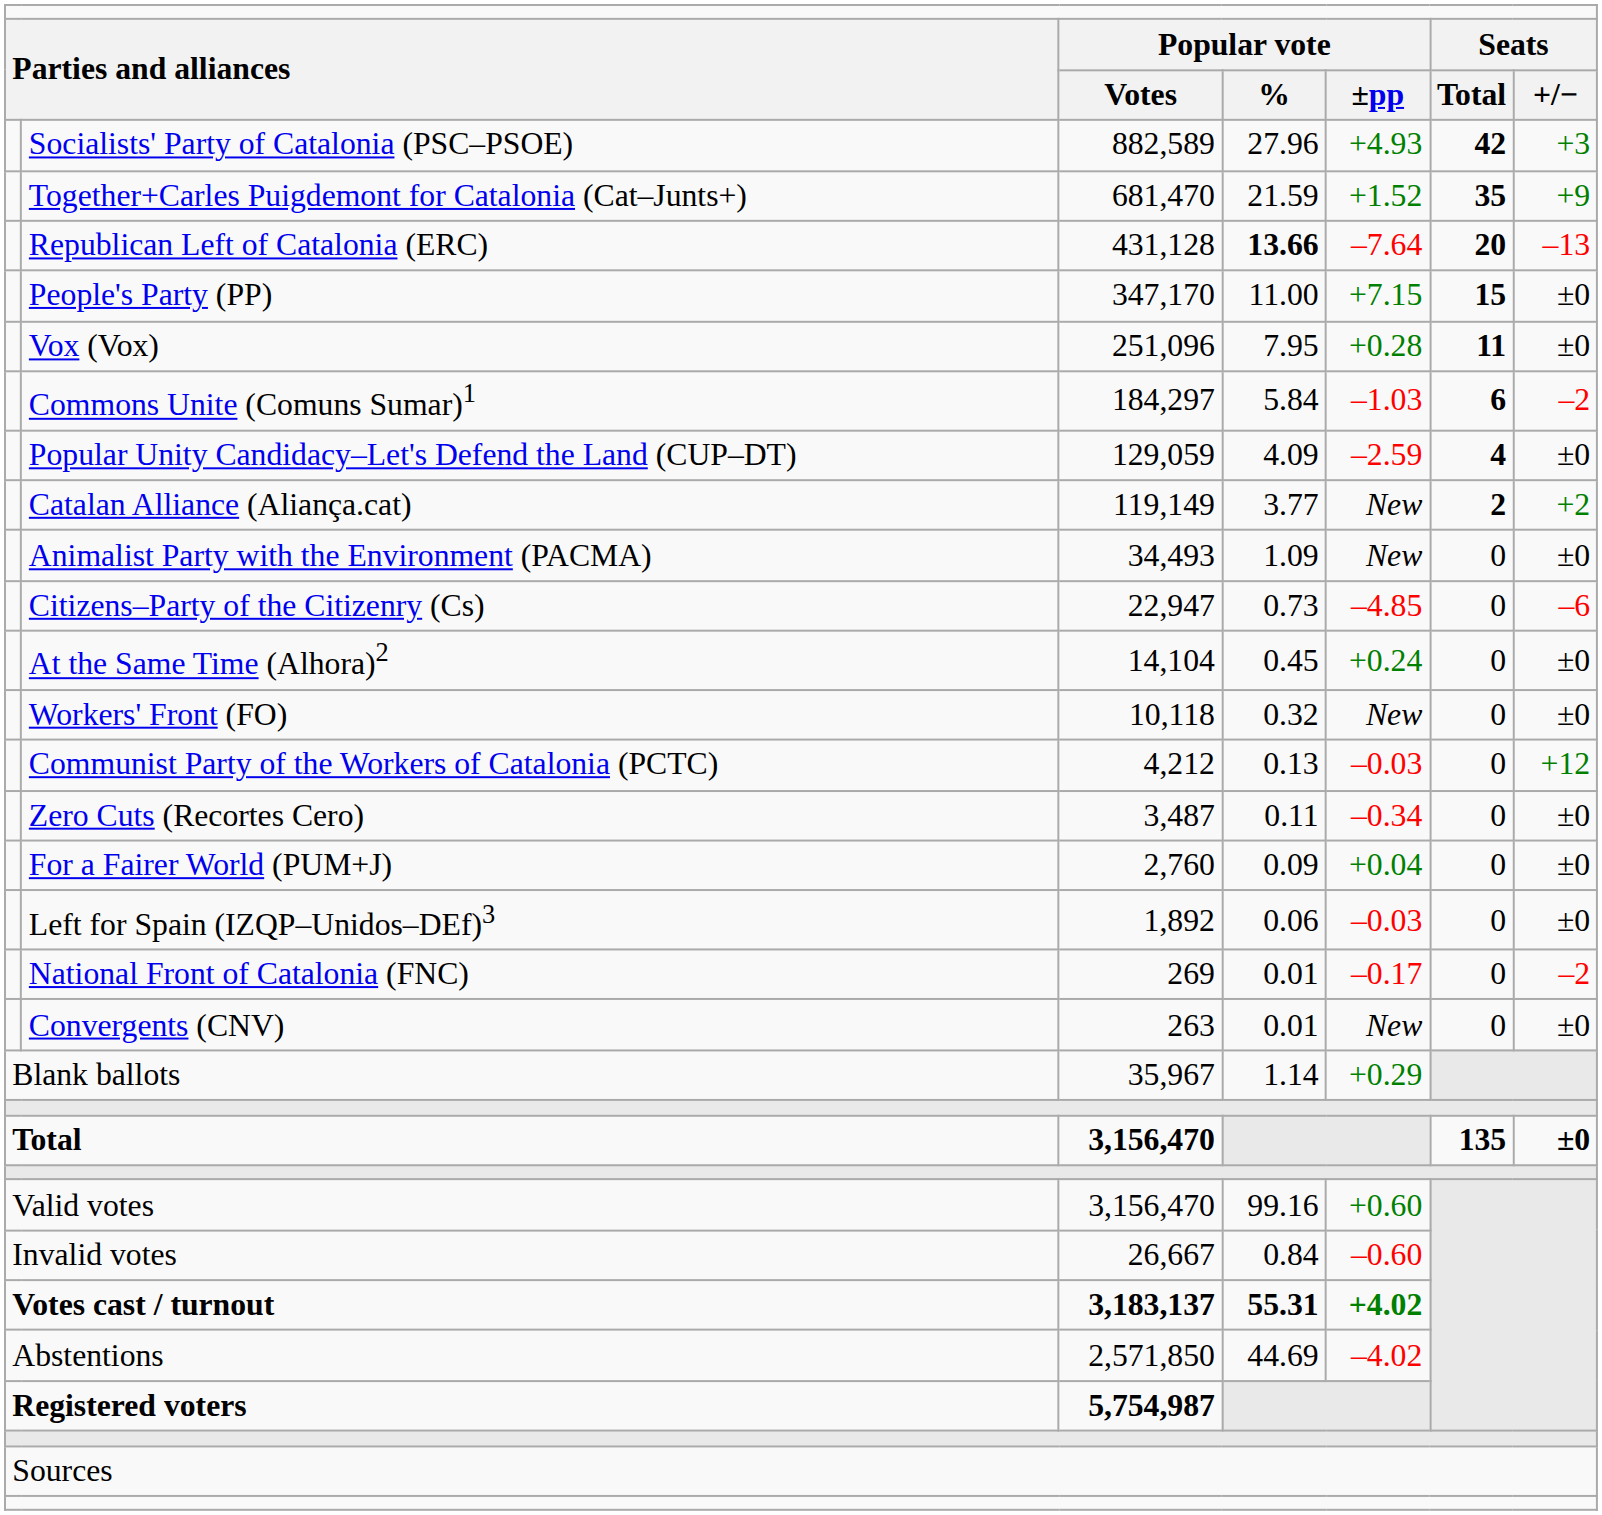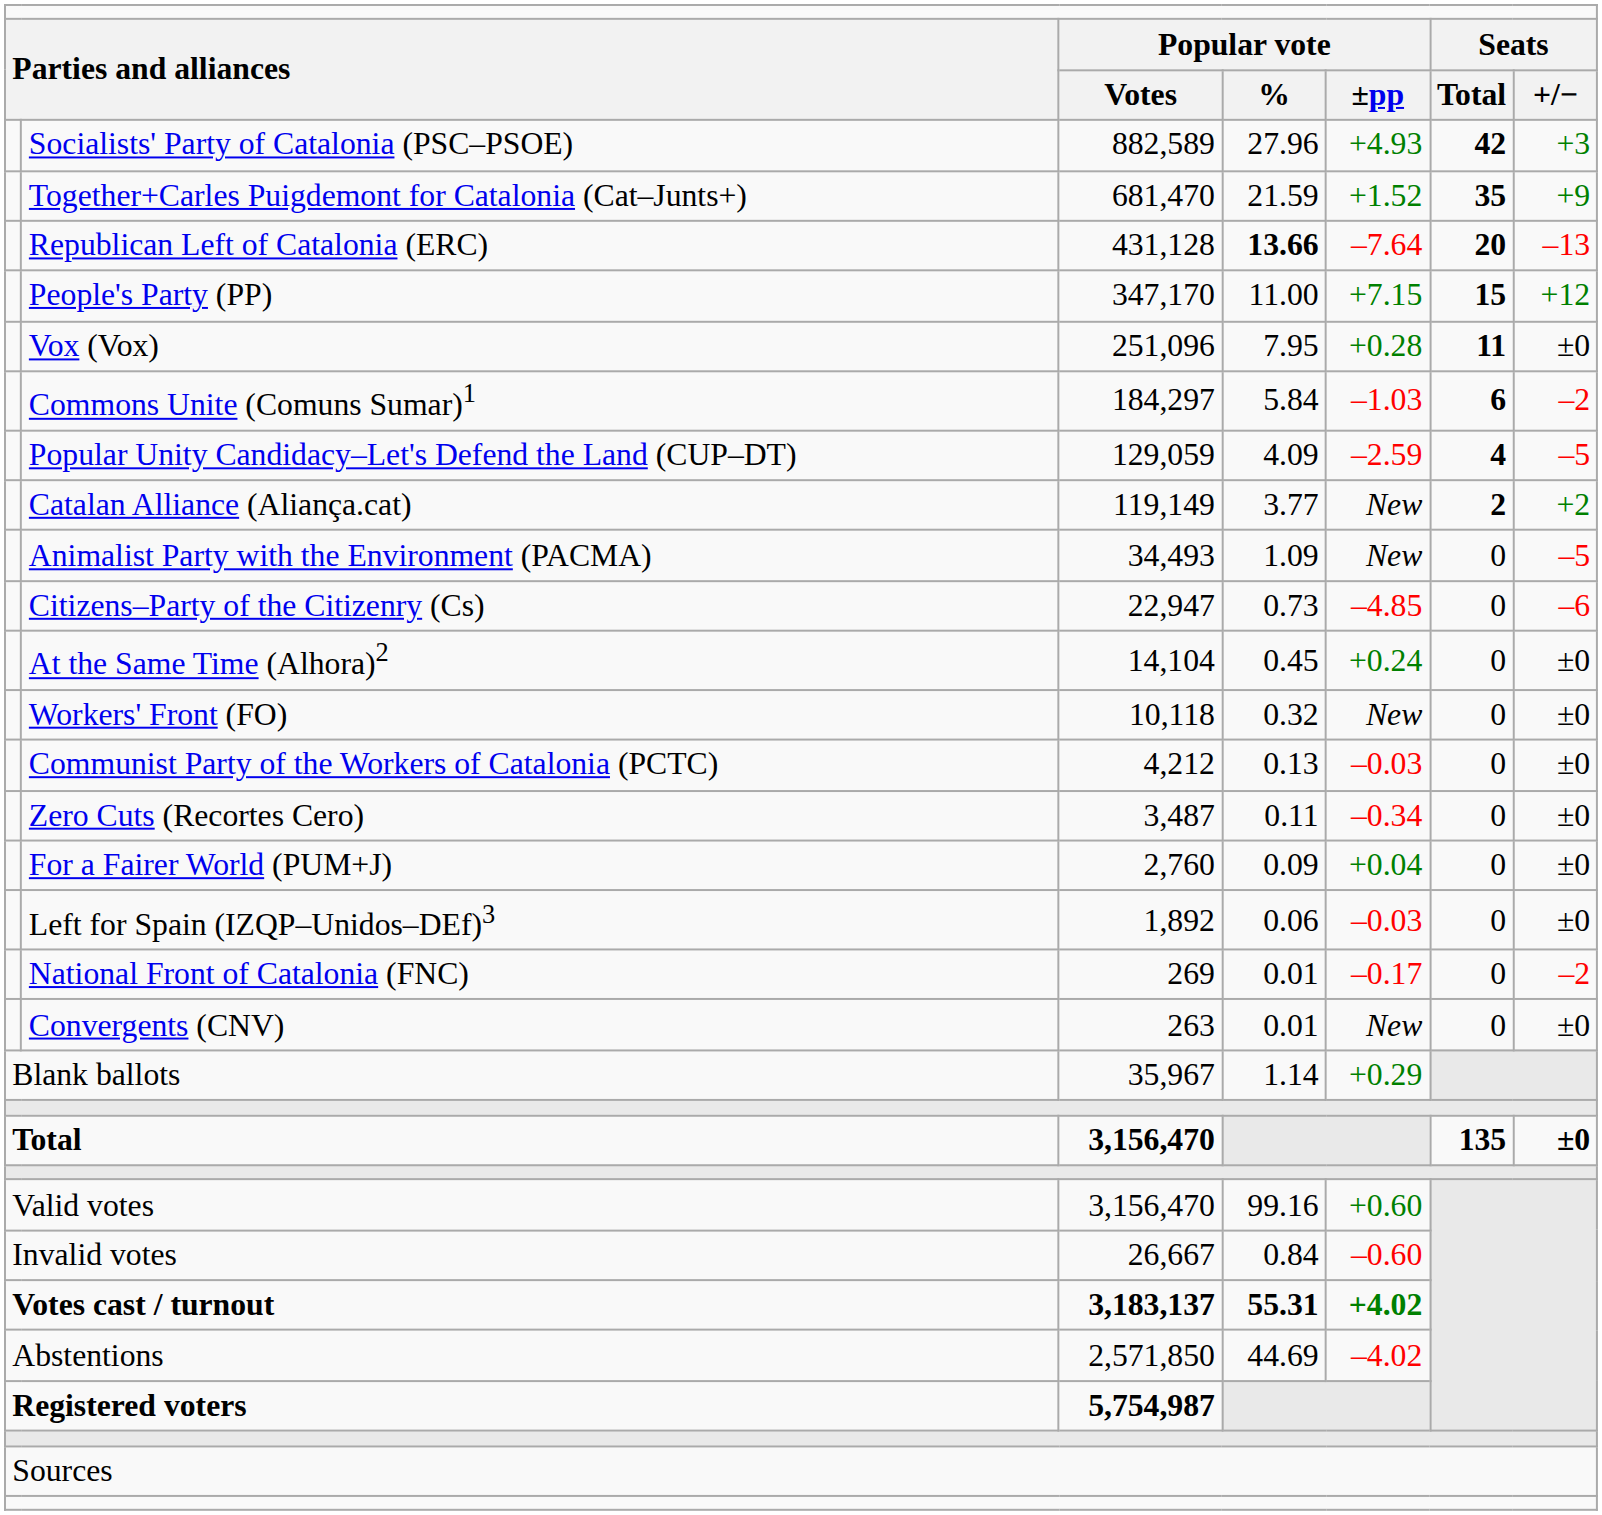(1573, 295) ±0 -> (1565, 295) +12
(1573, 454) ±0 -> (1574, 454) –5
(1573, 555) ±0 -> (1574, 555) –5
(1565, 764) +12 -> (1573, 764) ±0
